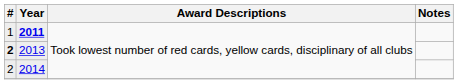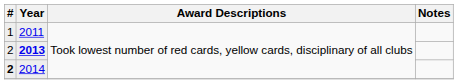(32, 32) bold -> (32, 32) normal
(10, 50) bold -> (10, 50) normal
(32, 50) normal -> (32, 50) bold
(10, 69) normal -> (10, 69) bold
